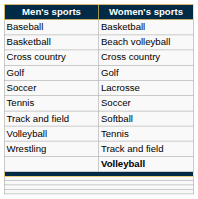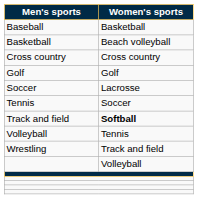(117, 118) normal -> (119, 118) bold
(123, 164) bold -> (121, 164) normal
